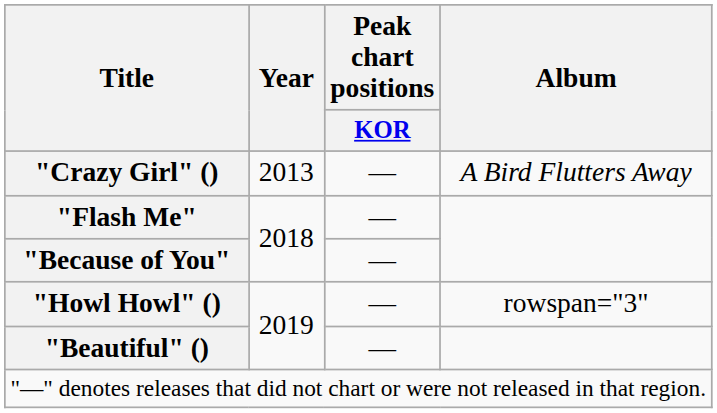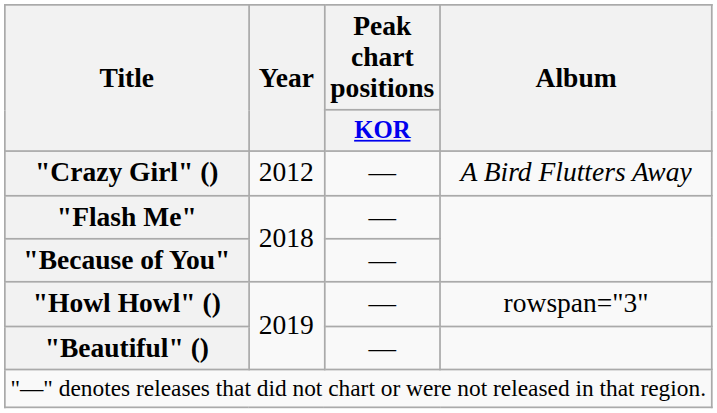(286, 172) 2013 -> (286, 172) 2012
